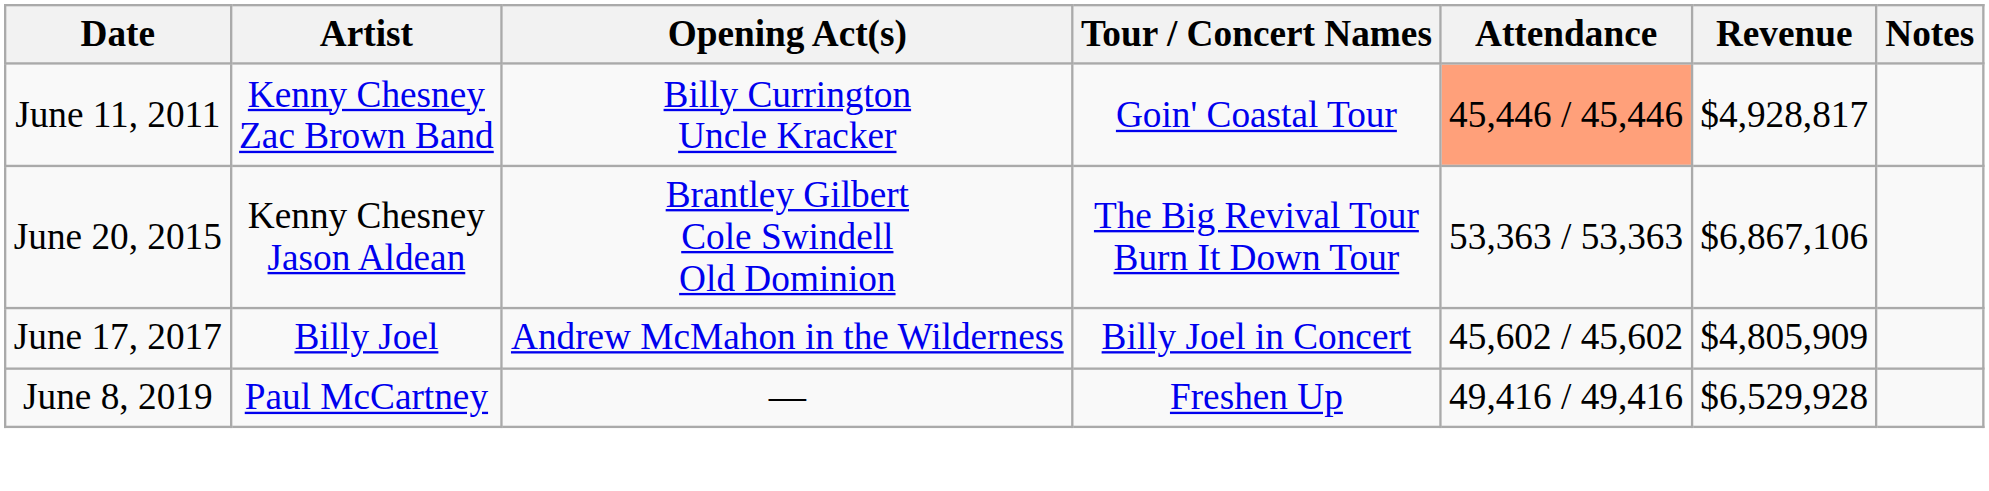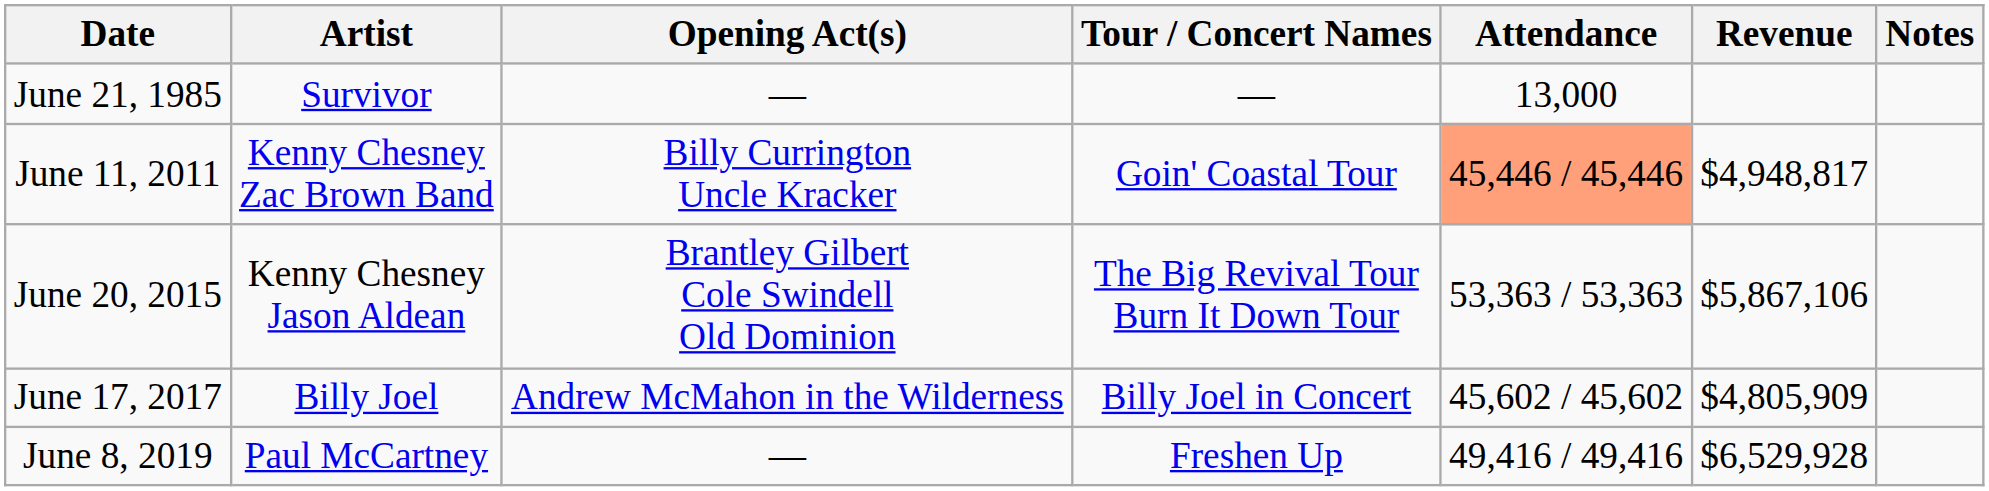+ row: (118, 93)
(1784, 114) $4,928,817 -> (1784, 173) $4,948,817
(1784, 236) $6,867,106 -> (1784, 295) $5,867,106
